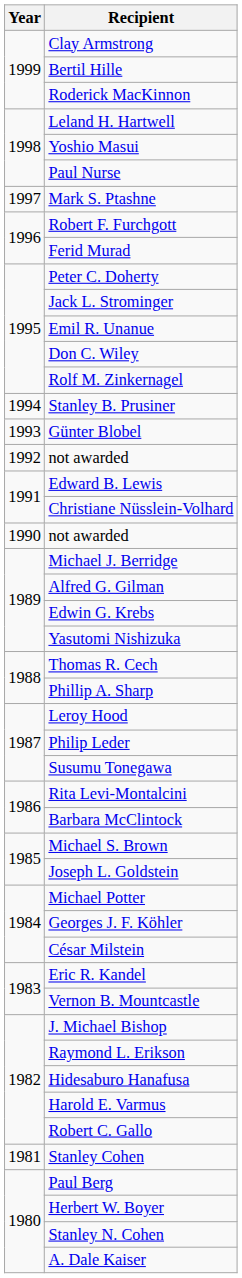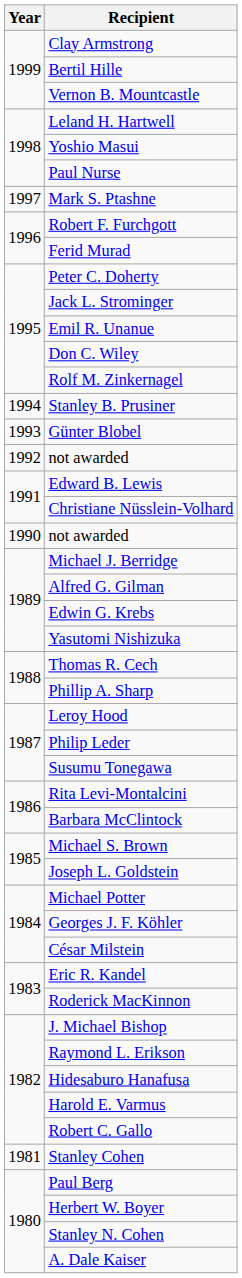(119, 95) Roderick MacKinnon -> (124, 95) Vernon B. Mountcastle
(124, 1001) Vernon B. Mountcastle -> (119, 1001) Roderick MacKinnon
